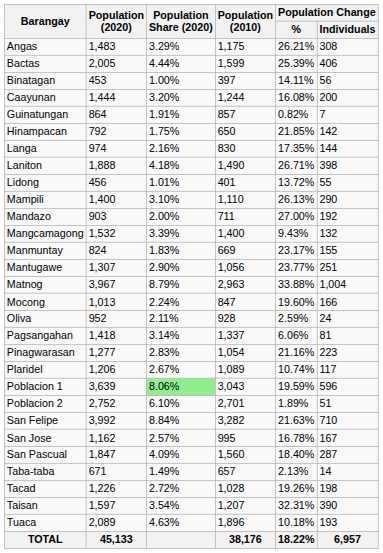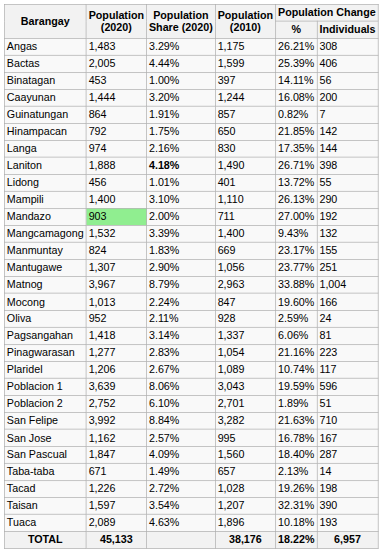(164, 166) normal -> (164, 166) bold
(98, 217) no background -> (98, 217) lightgreen background
(164, 387) lightgreen background -> (164, 387) no background
